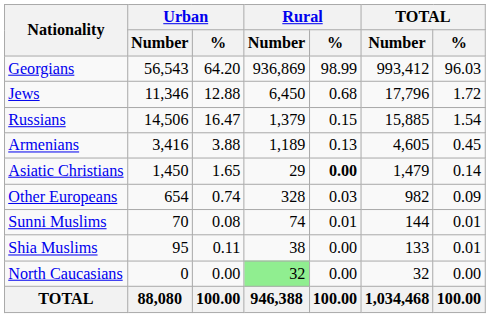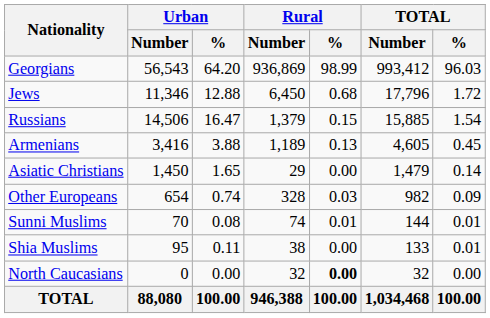(343, 171) bold -> (343, 171) normal
(297, 273) lightgreen background -> (297, 273) no background
(343, 273) normal -> (343, 273) bold
